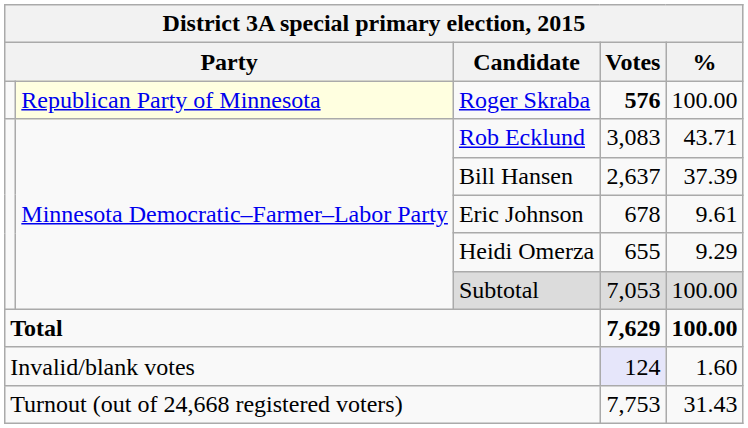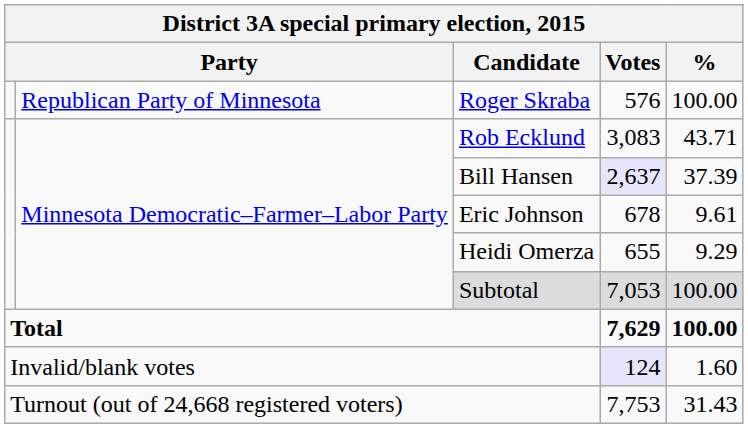(171, 99) lightyellow background -> (171, 99) no background
(642, 99) bold -> (642, 99) normal
(633, 175) no background -> (633, 175) lavender background
